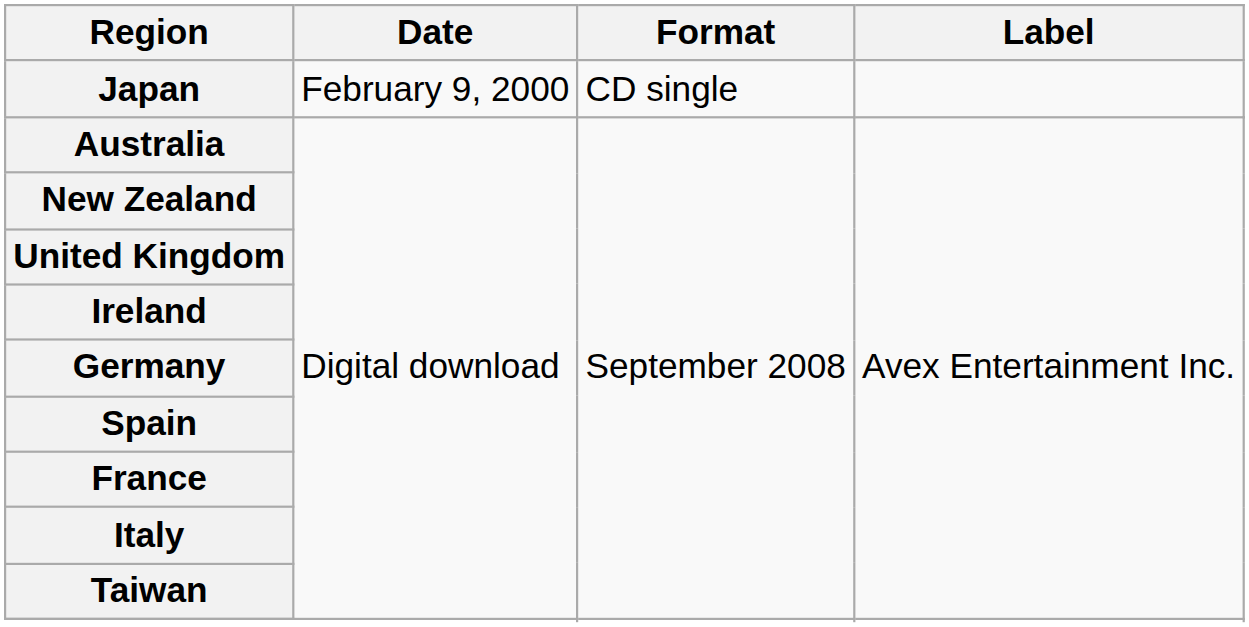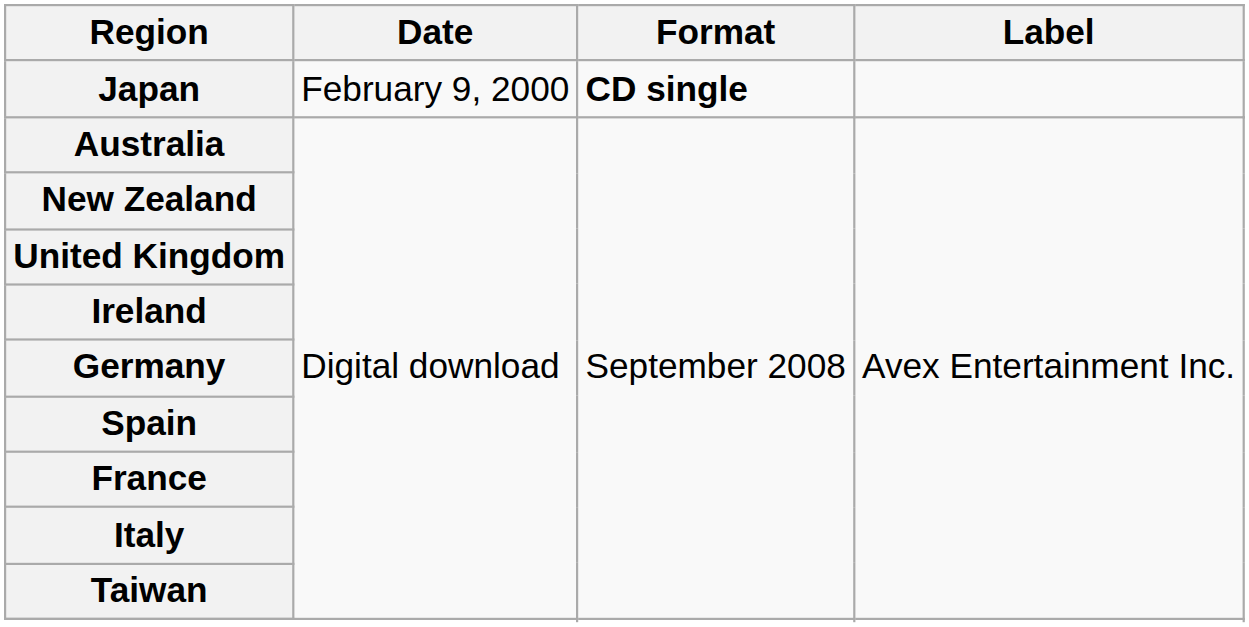(662, 88) normal -> (667, 88) bold
